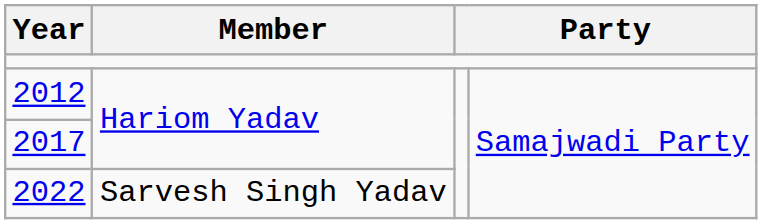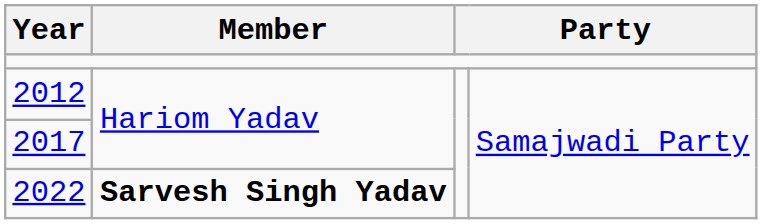(273, 193) normal -> (273, 193) bold
